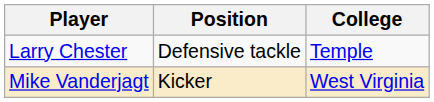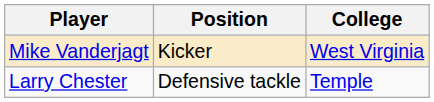rows swapped: (68, 50) <-> (79, 81)
